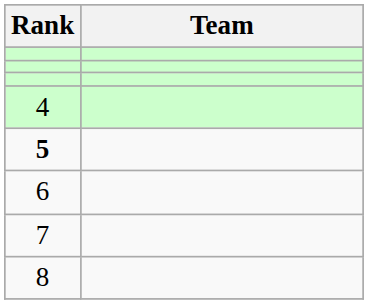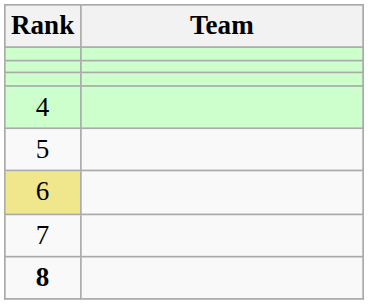(43, 149) bold -> (43, 149) normal
(43, 191) no background -> (43, 191) khaki background
(43, 277) normal -> (43, 277) bold
